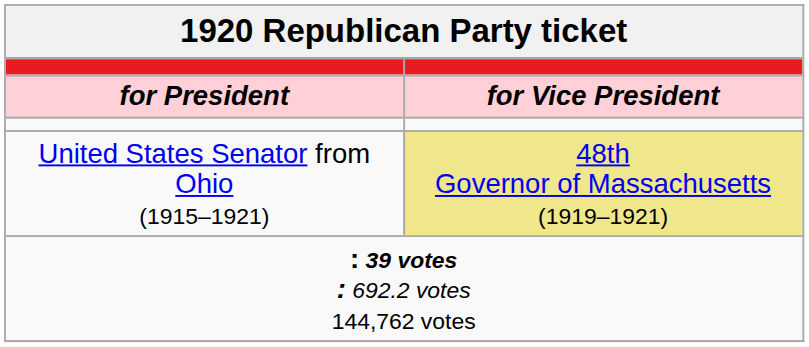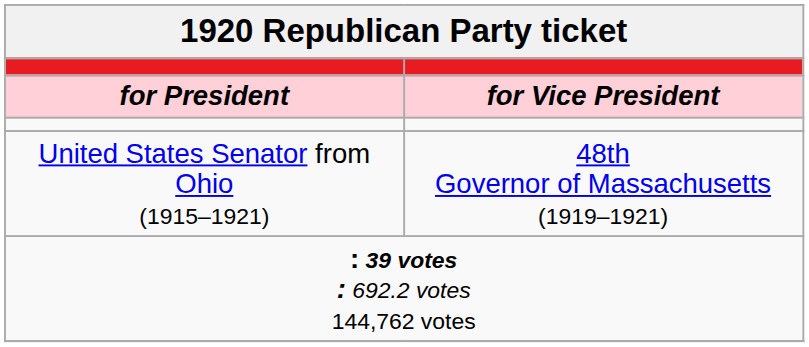(603, 184) khaki background -> (603, 184) no background
